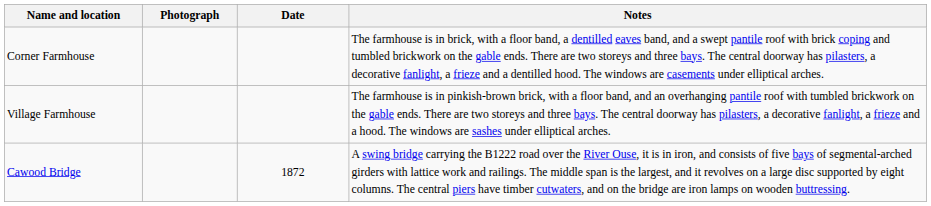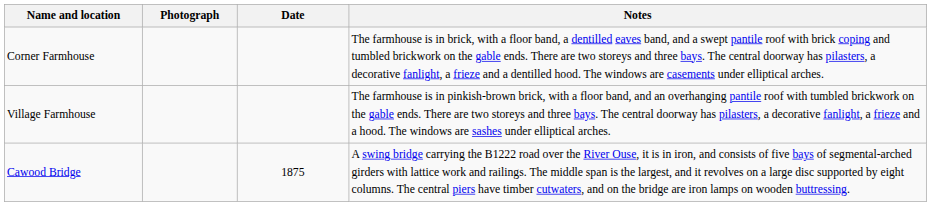(293, 172) 1872 -> (293, 172) 1875
